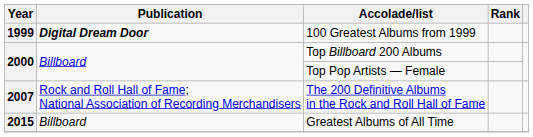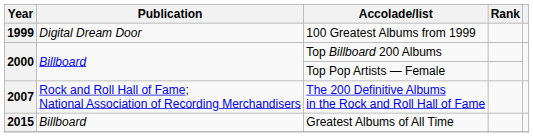(94, 33) bold -> (90, 33) normal
